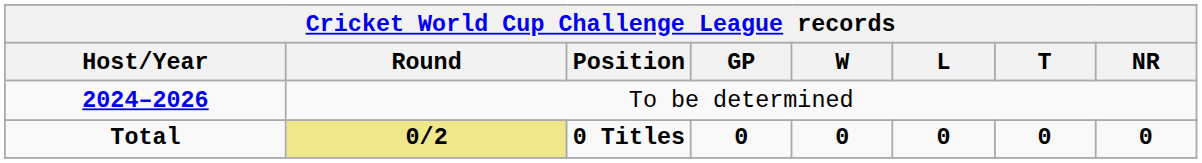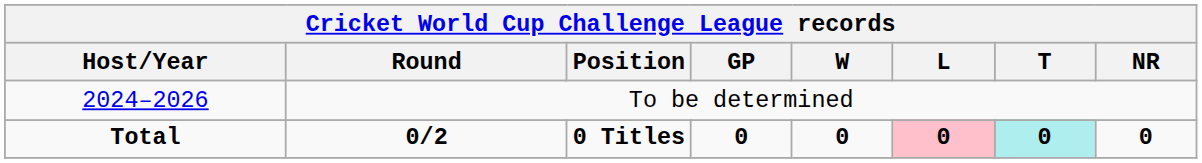(145, 100) bold -> (145, 100) normal
(427, 138) khaki background -> (427, 138) no background
(944, 138) no background -> (944, 138) pink background
(1045, 138) no background -> (1045, 138) paleturquoise background
